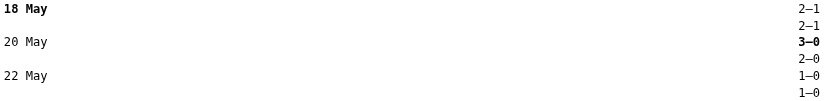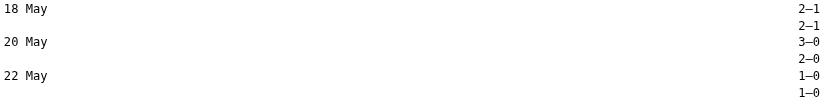(26, 9) bold -> (26, 9) normal
(809, 42) bold -> (809, 42) normal
